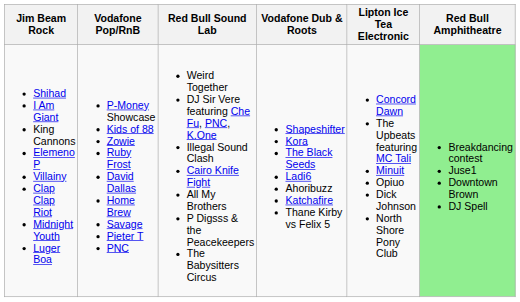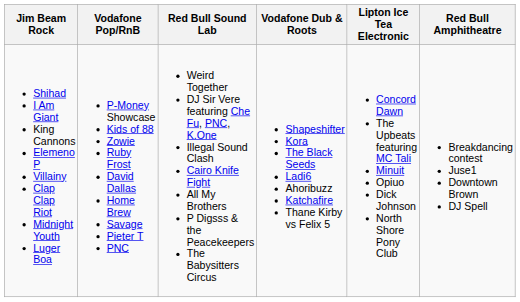(467, 177) lightgreen background -> (467, 177) no background
